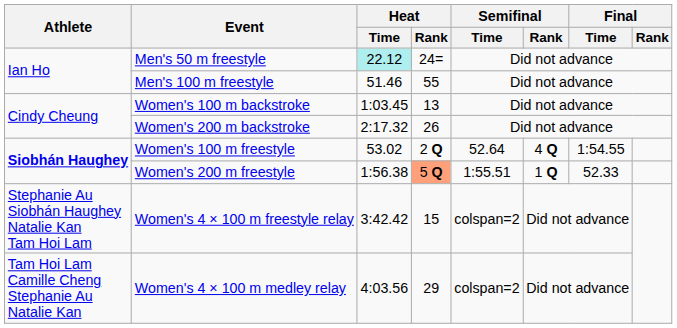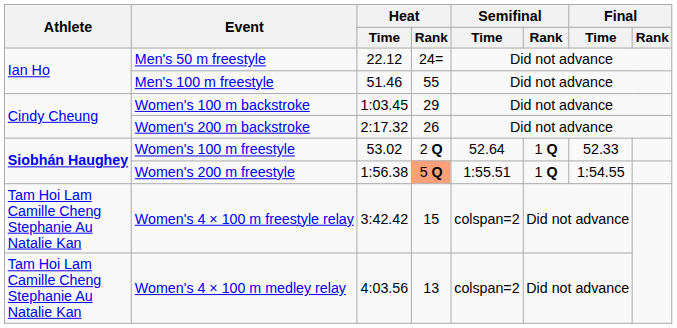(384, 60) paleturquoise background -> (384, 60) no background
(431, 105) 13 -> (431, 105) 29
(546, 150) 4 Q -> (546, 150) 1 Q
(601, 150) 1:54.55 -> (601, 150) 52.33
(601, 173) 52.33 -> (601, 173) 1:54.55
(64, 219) Stephanie Au Siobhán Haughey Natalie Kan Tam Hoi Lam -> (55, 219) Tam Hoi Lam Camille Cheng Stephanie Au Natalie Kan
(431, 289) 29 -> (431, 289) 13
